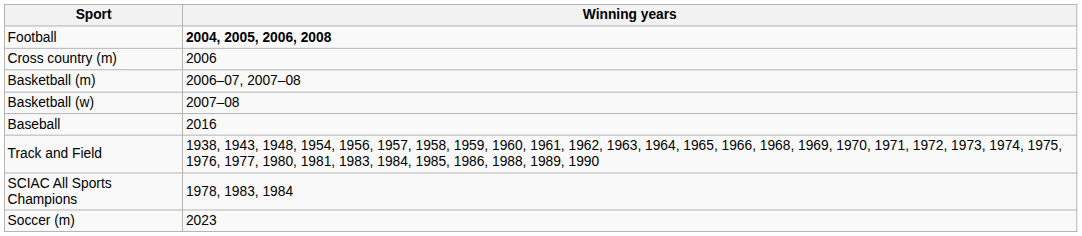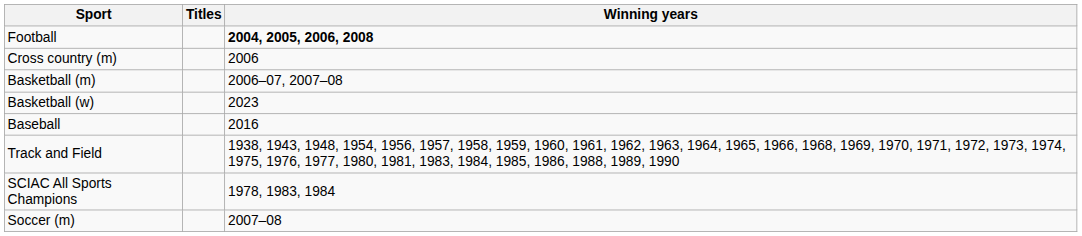+ column: (204, 15)
(213, 102) 2007–08 -> (243, 102) 2023
(201, 220) 2023 -> (255, 220) 2007–08
